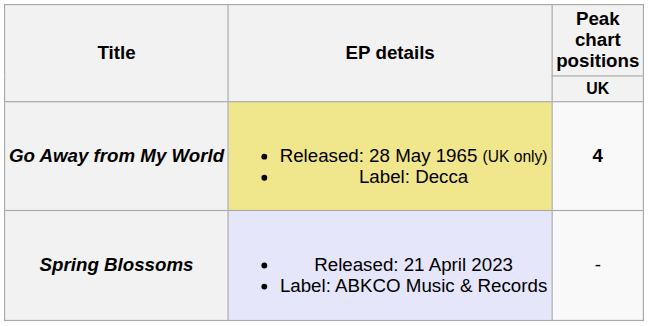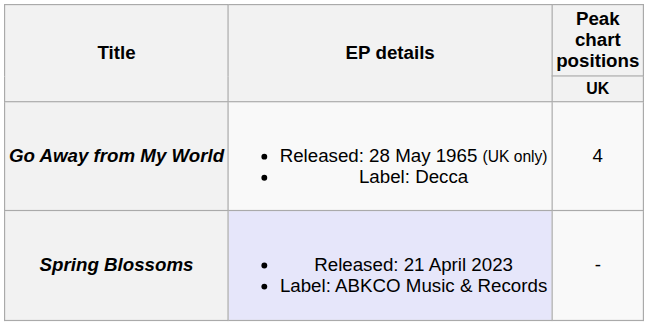(390, 167) khaki background -> (390, 167) no background
(598, 156) bold -> (598, 156) normal
